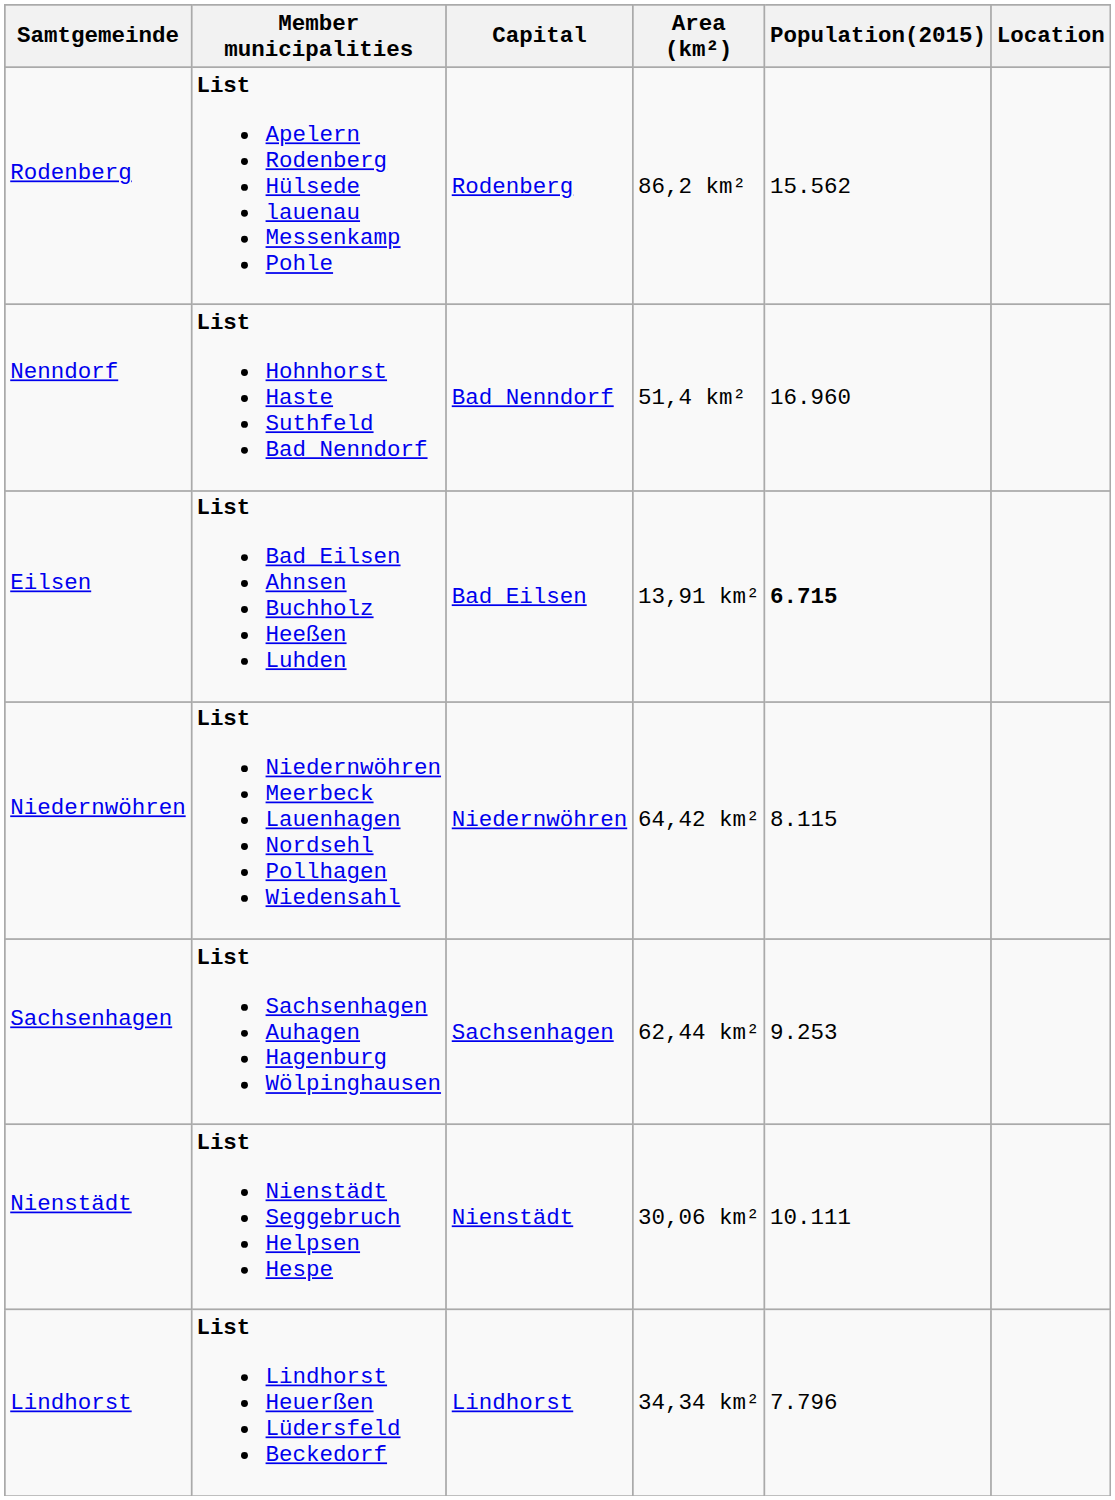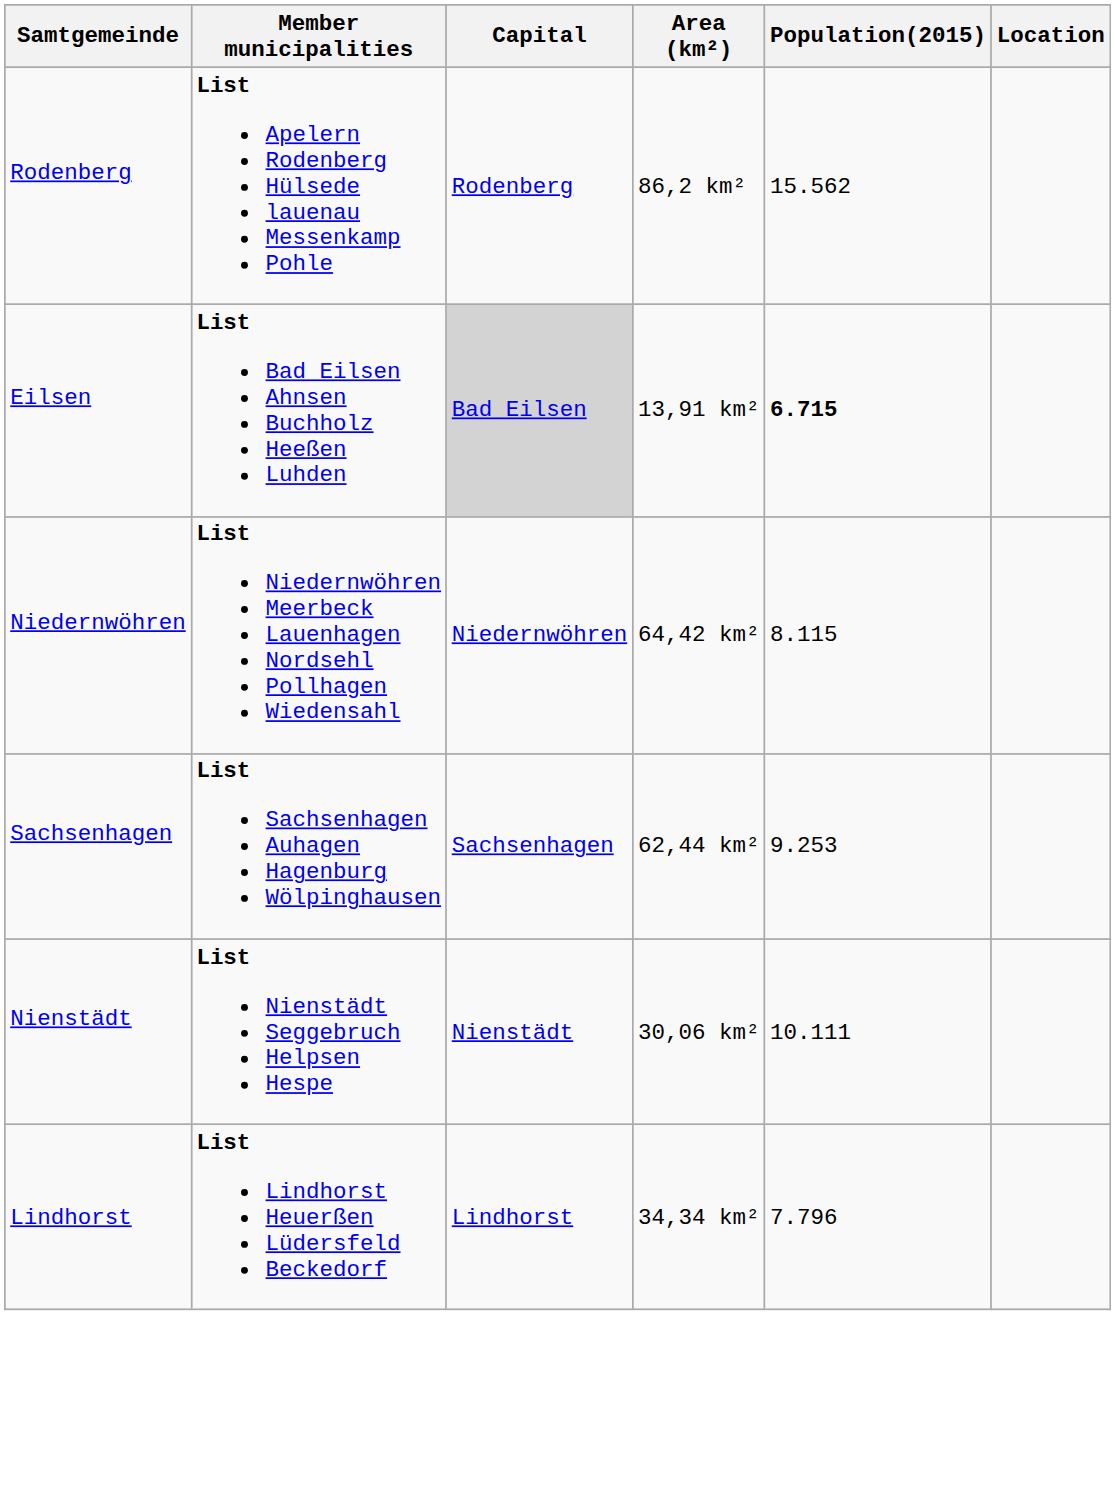- row: (64, 372)
(519, 596) no background -> (519, 410) lightgrey background
